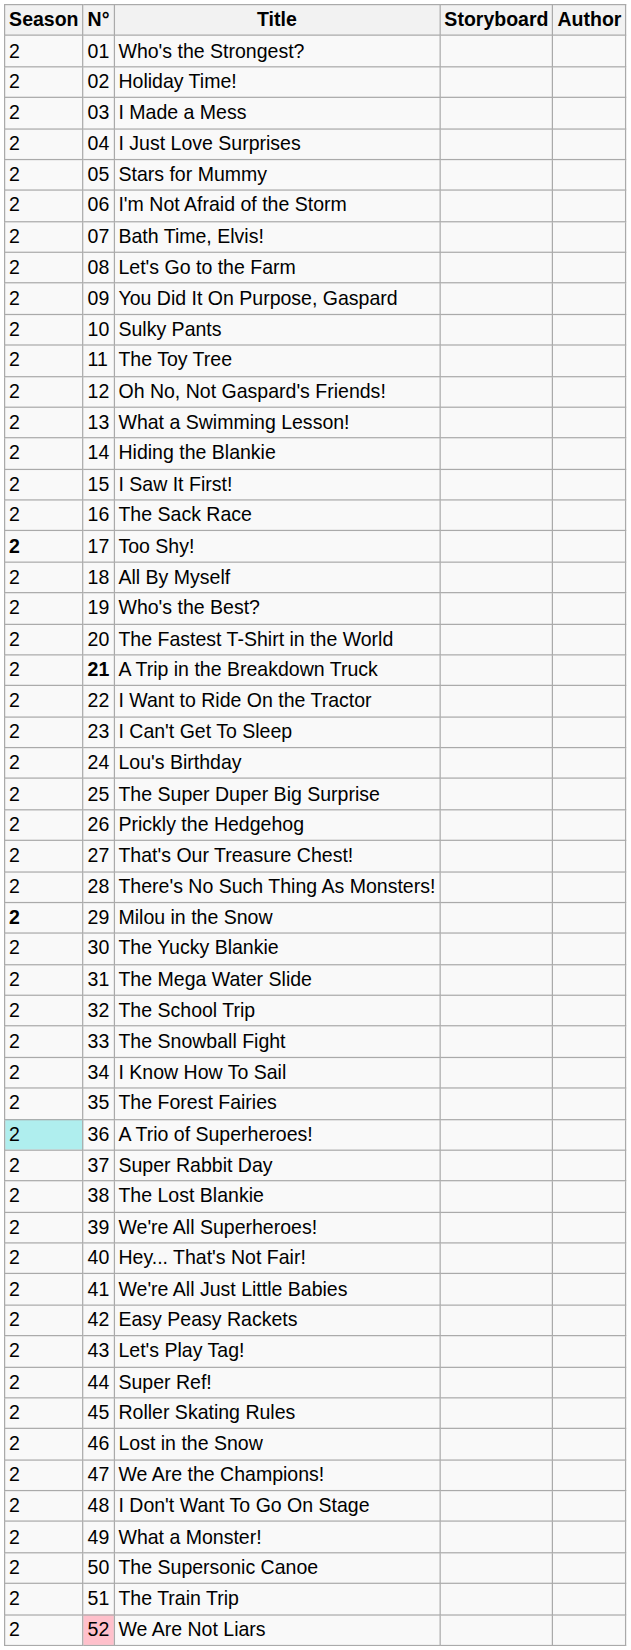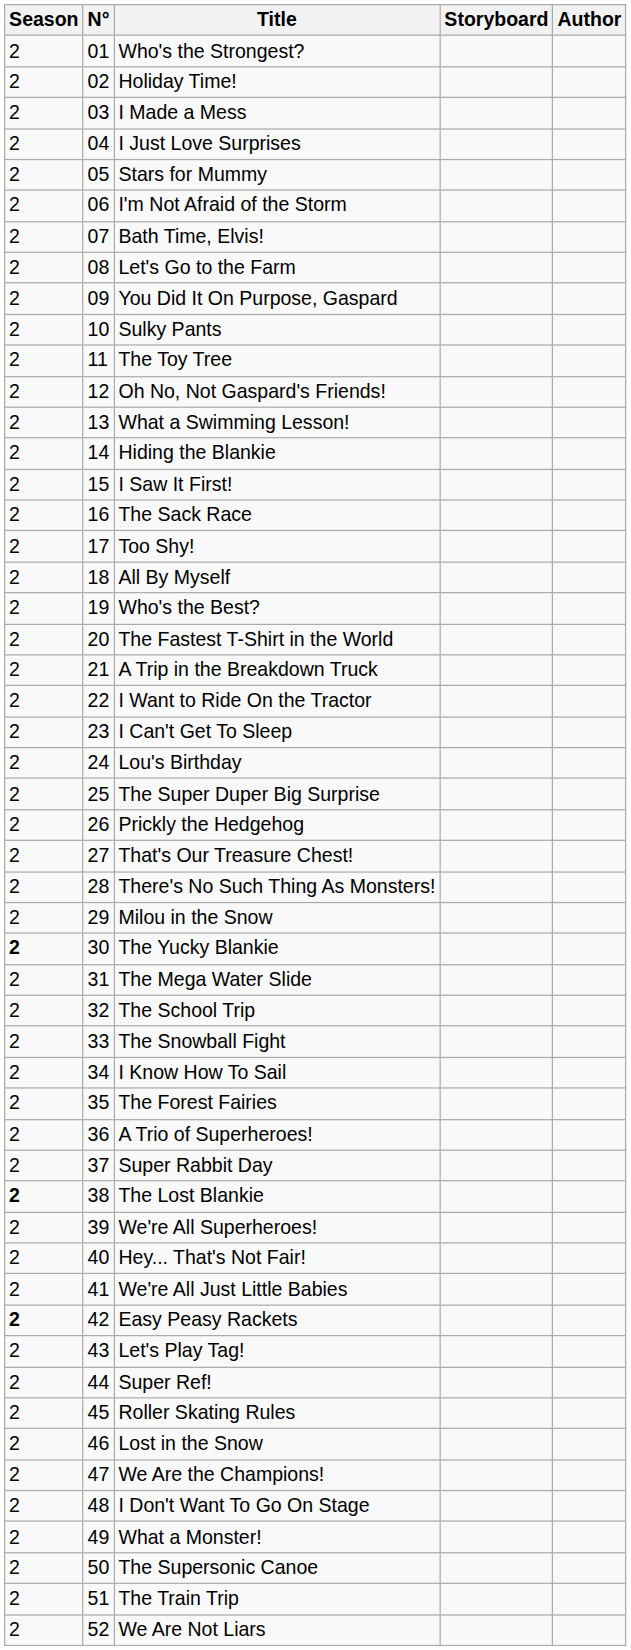(15, 546) bold -> (15, 546) normal
(98, 670) bold -> (98, 670) normal
(15, 917) bold -> (15, 917) normal
(15, 948) normal -> (15, 948) bold
(15, 1134) paleturquoise background -> (15, 1134) no background
(15, 1196) normal -> (15, 1196) bold
(15, 1320) normal -> (15, 1320) bold
(98, 1629) pink background -> (98, 1629) no background
